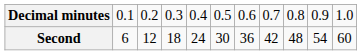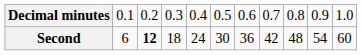(150, 38) normal -> (150, 38) bold
